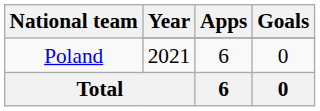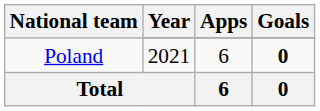(283, 55) normal -> (283, 55) bold
